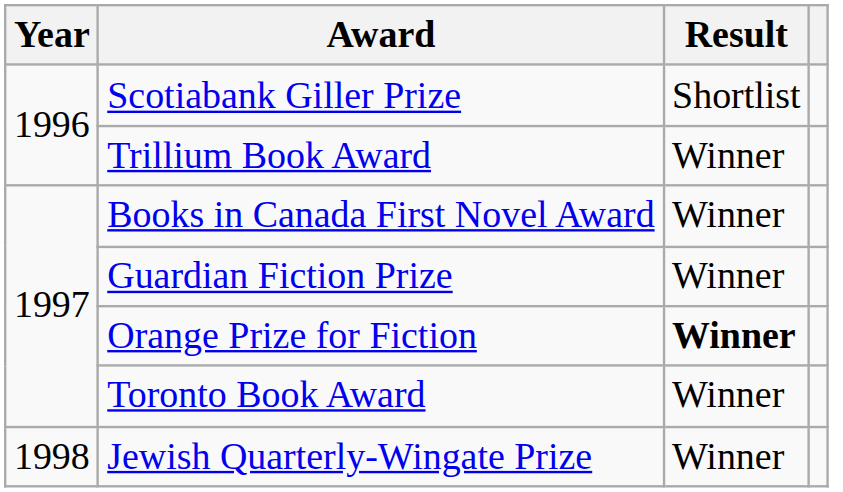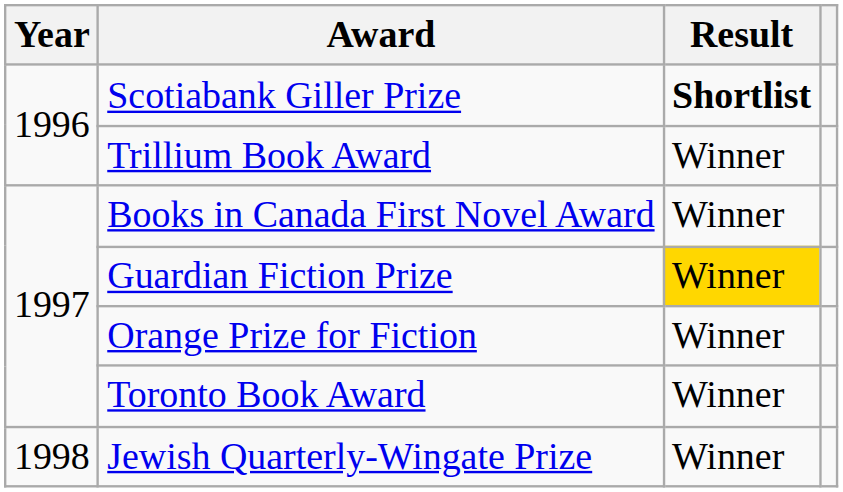(736, 94) normal -> (742, 94) bold
(728, 275) no background -> (728, 275) gold background
(734, 335) bold -> (728, 335) normal
